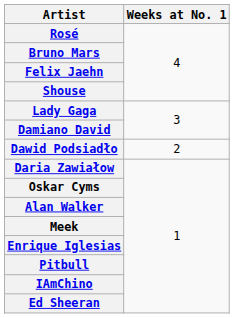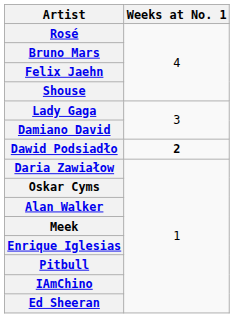(177, 149) normal -> (177, 149) bold
